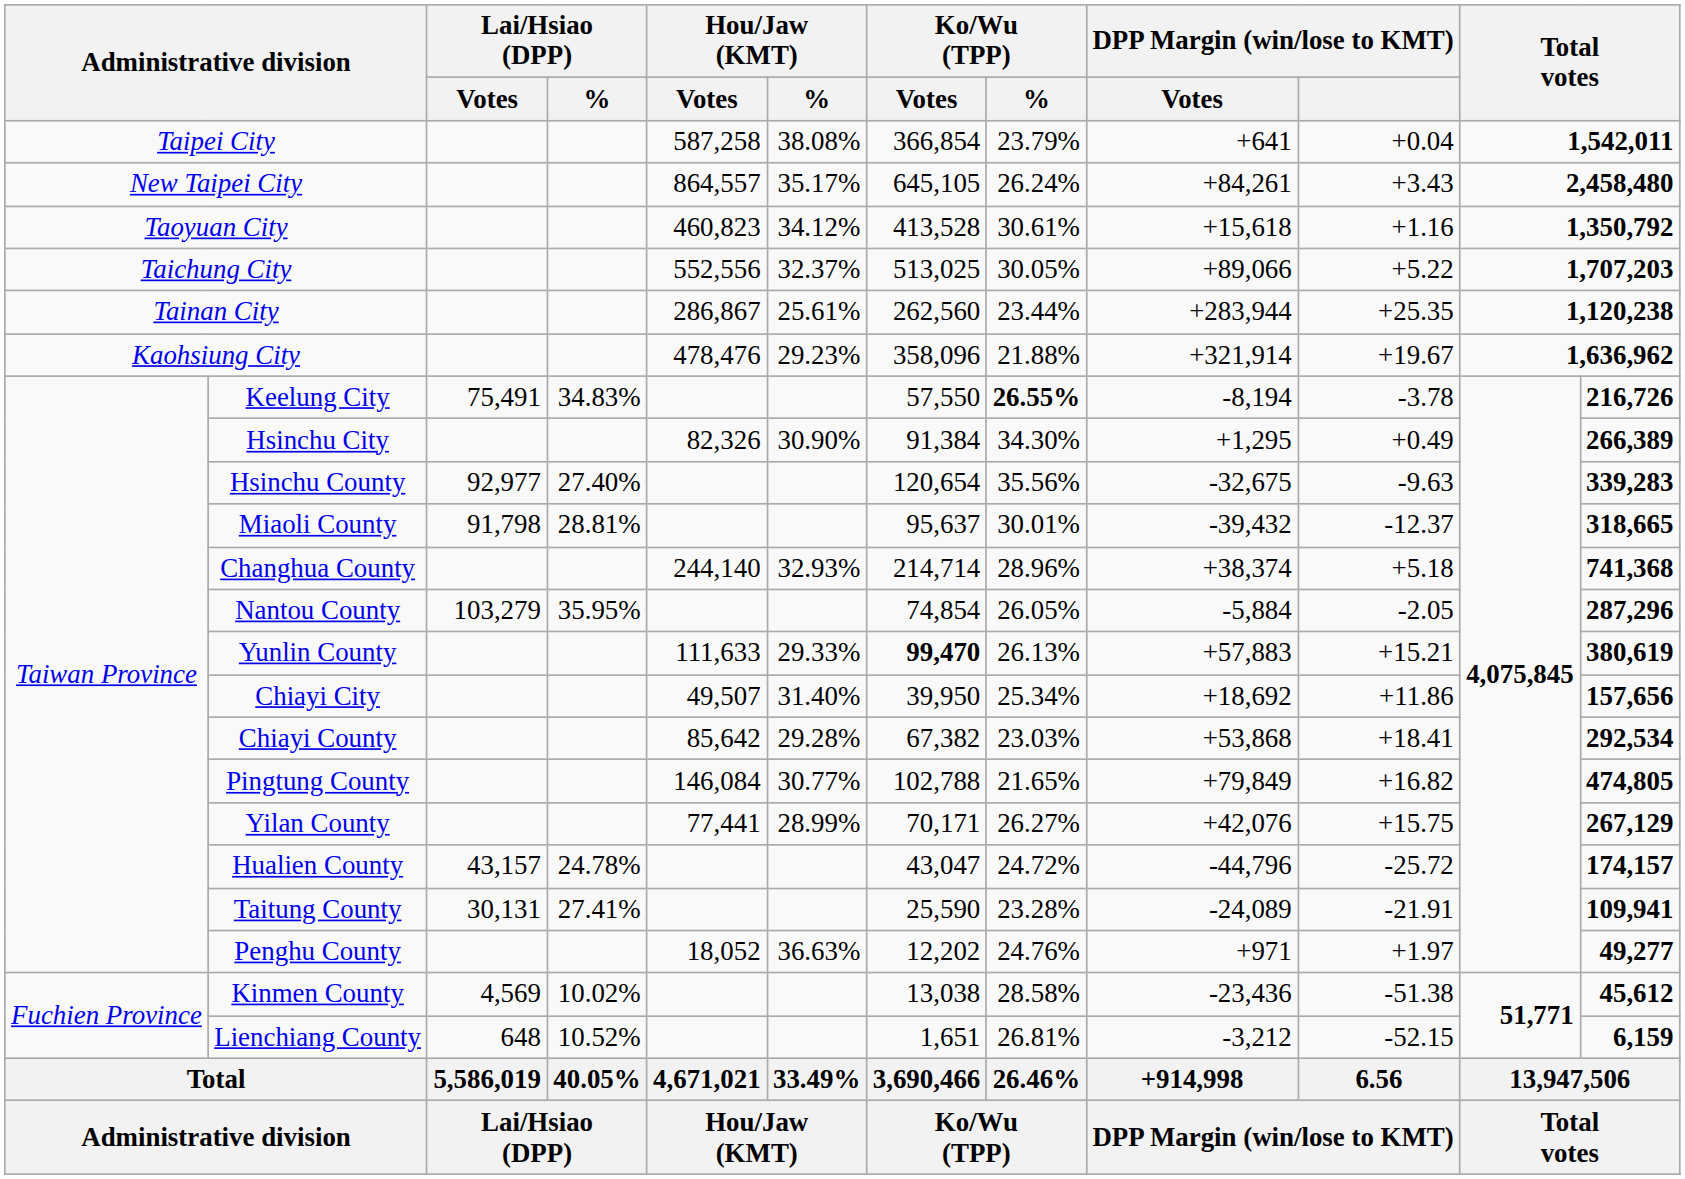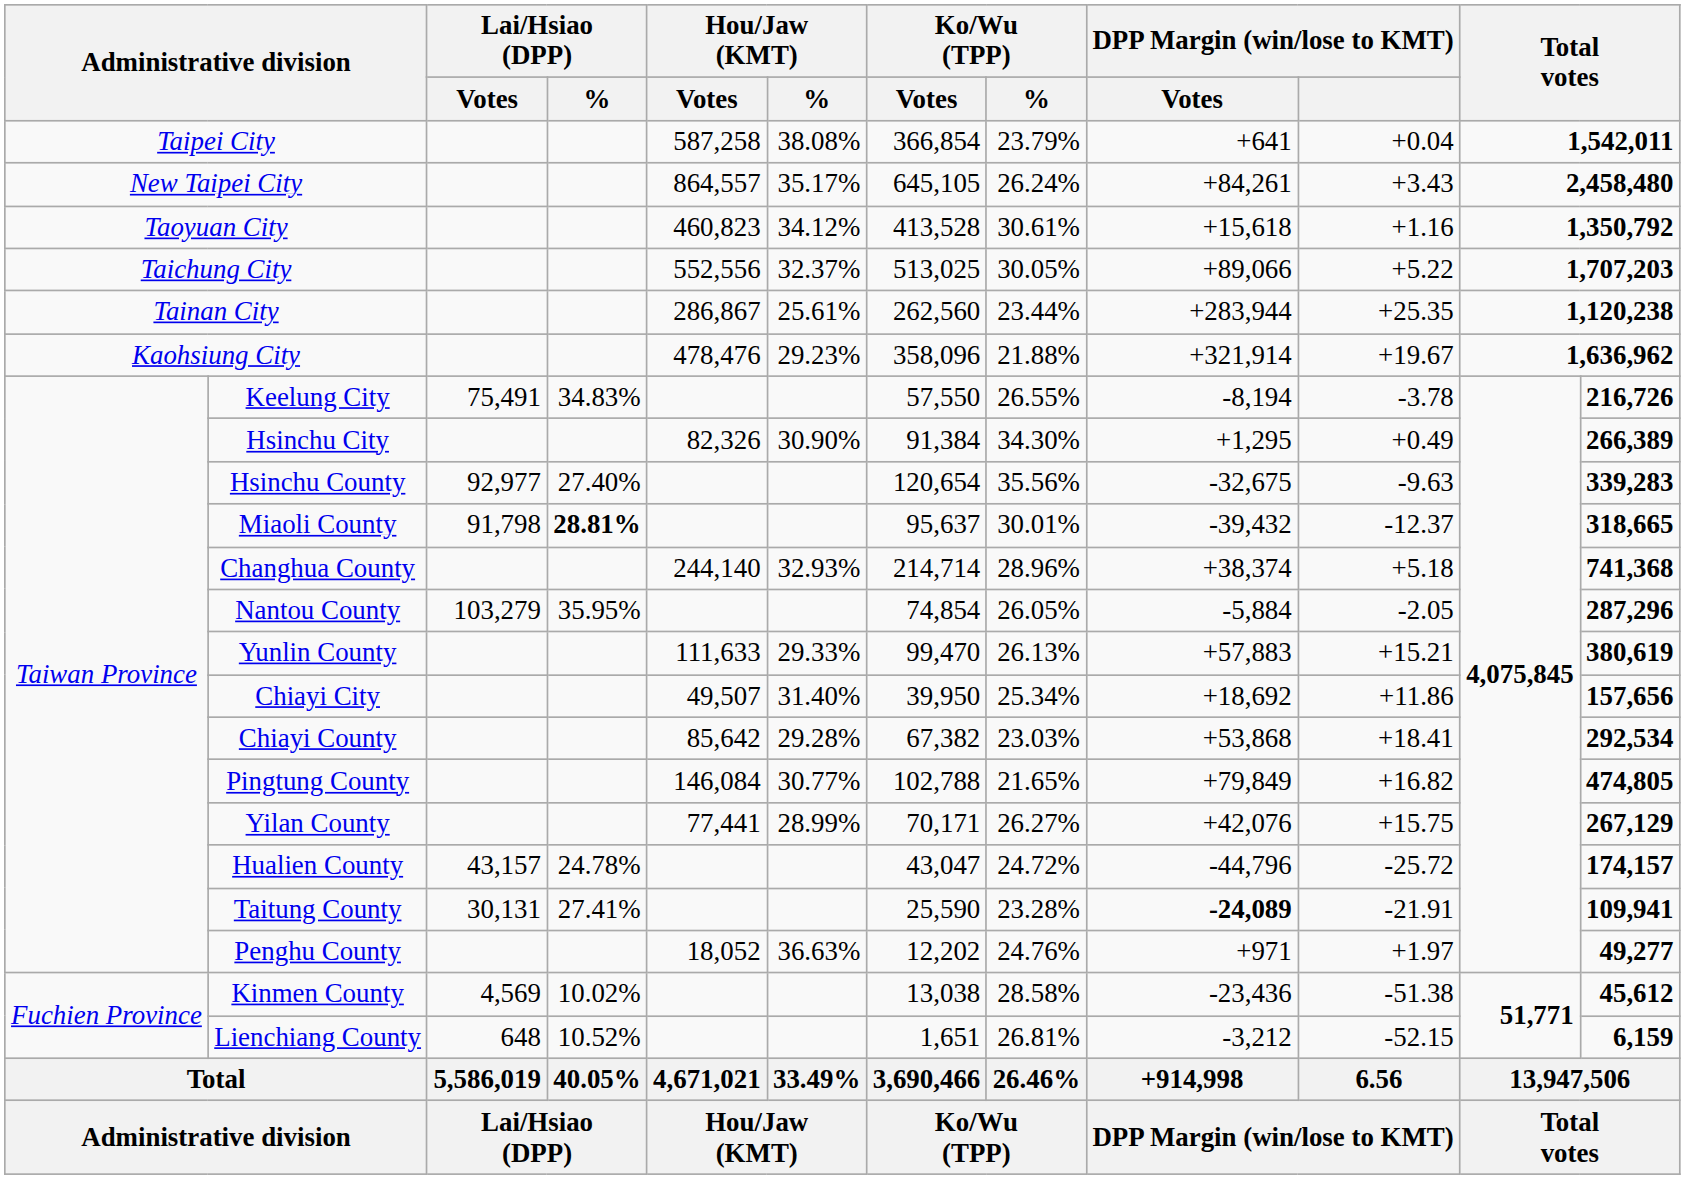(1036, 397) bold -> (1039, 397) normal
(599, 524) normal -> (597, 524) bold
(943, 652) bold -> (943, 652) normal
(1250, 908) normal -> (1250, 908) bold
